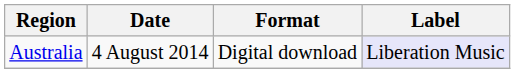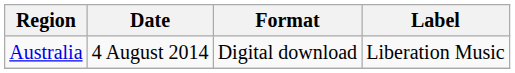(435, 52) lavender background -> (435, 52) no background
